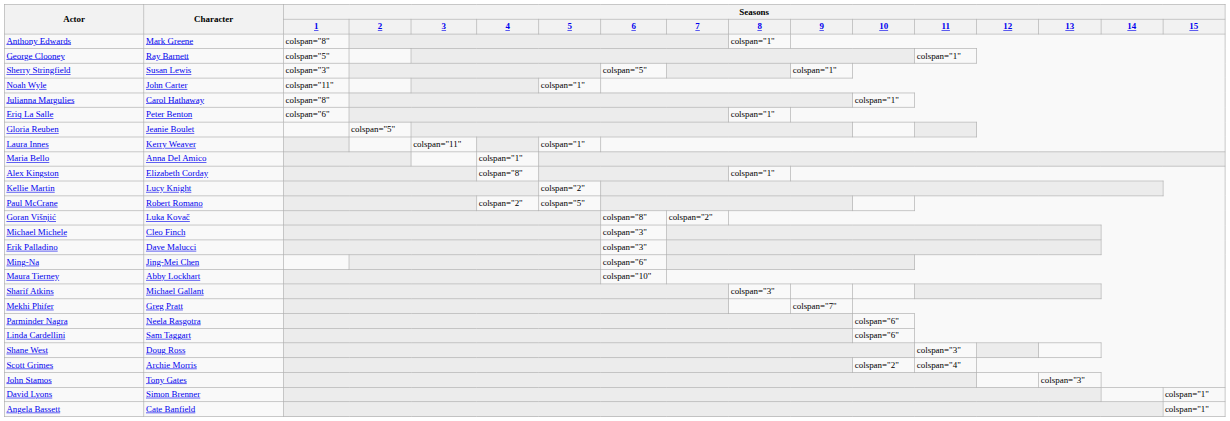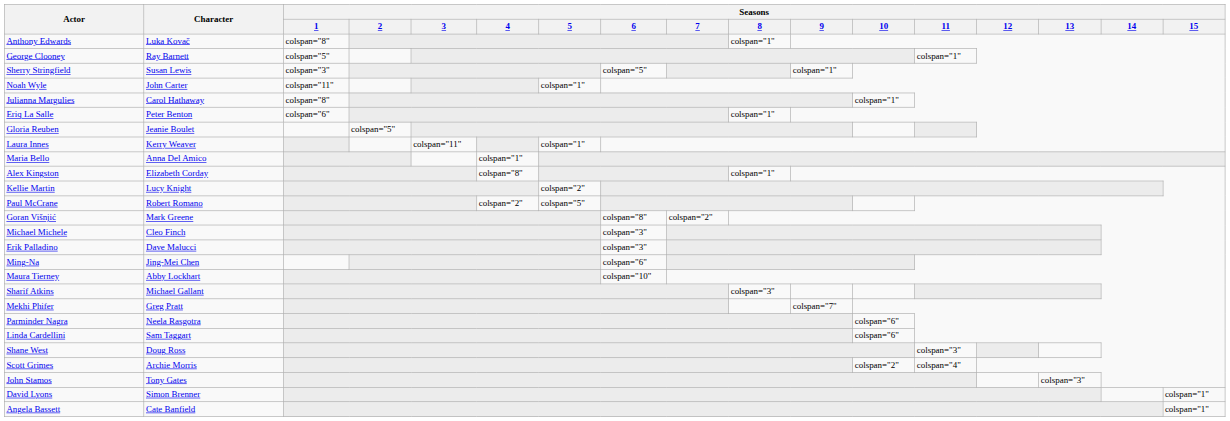(170, 41) Mark Greene -> (168, 41) Luka Kovač
(168, 218) Luka Kovač -> (170, 218) Mark Greene
